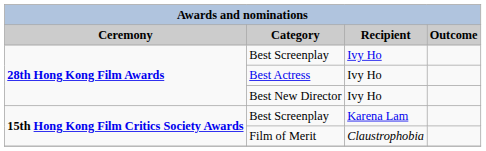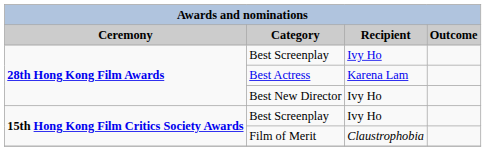(364, 75) Ivy Ho -> (378, 75) Karena Lam
(378, 116) Karena Lam -> (364, 116) Ivy Ho
